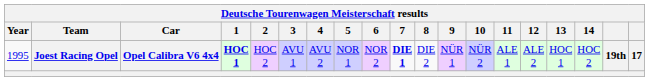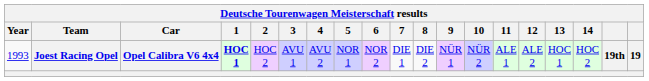(18, 55) 1995 -> (18, 55) 1993
(402, 55) bold -> (402, 55) normal
(637, 55) 17 -> (635, 55) 19
